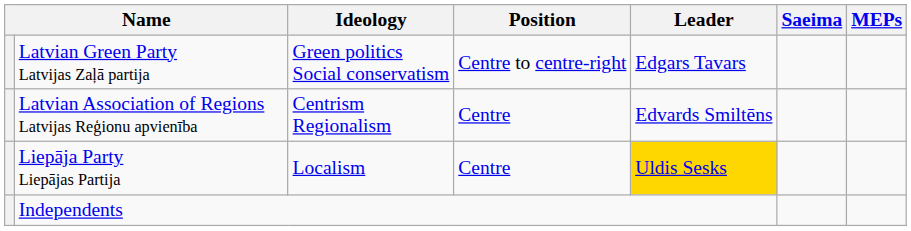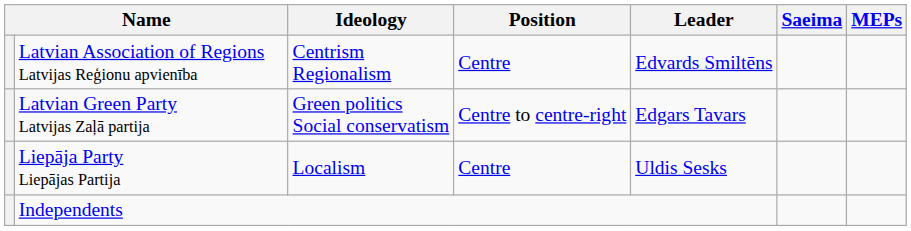rows swapped: (142, 114) <-> (98, 61)
(681, 167) gold background -> (681, 167) no background
